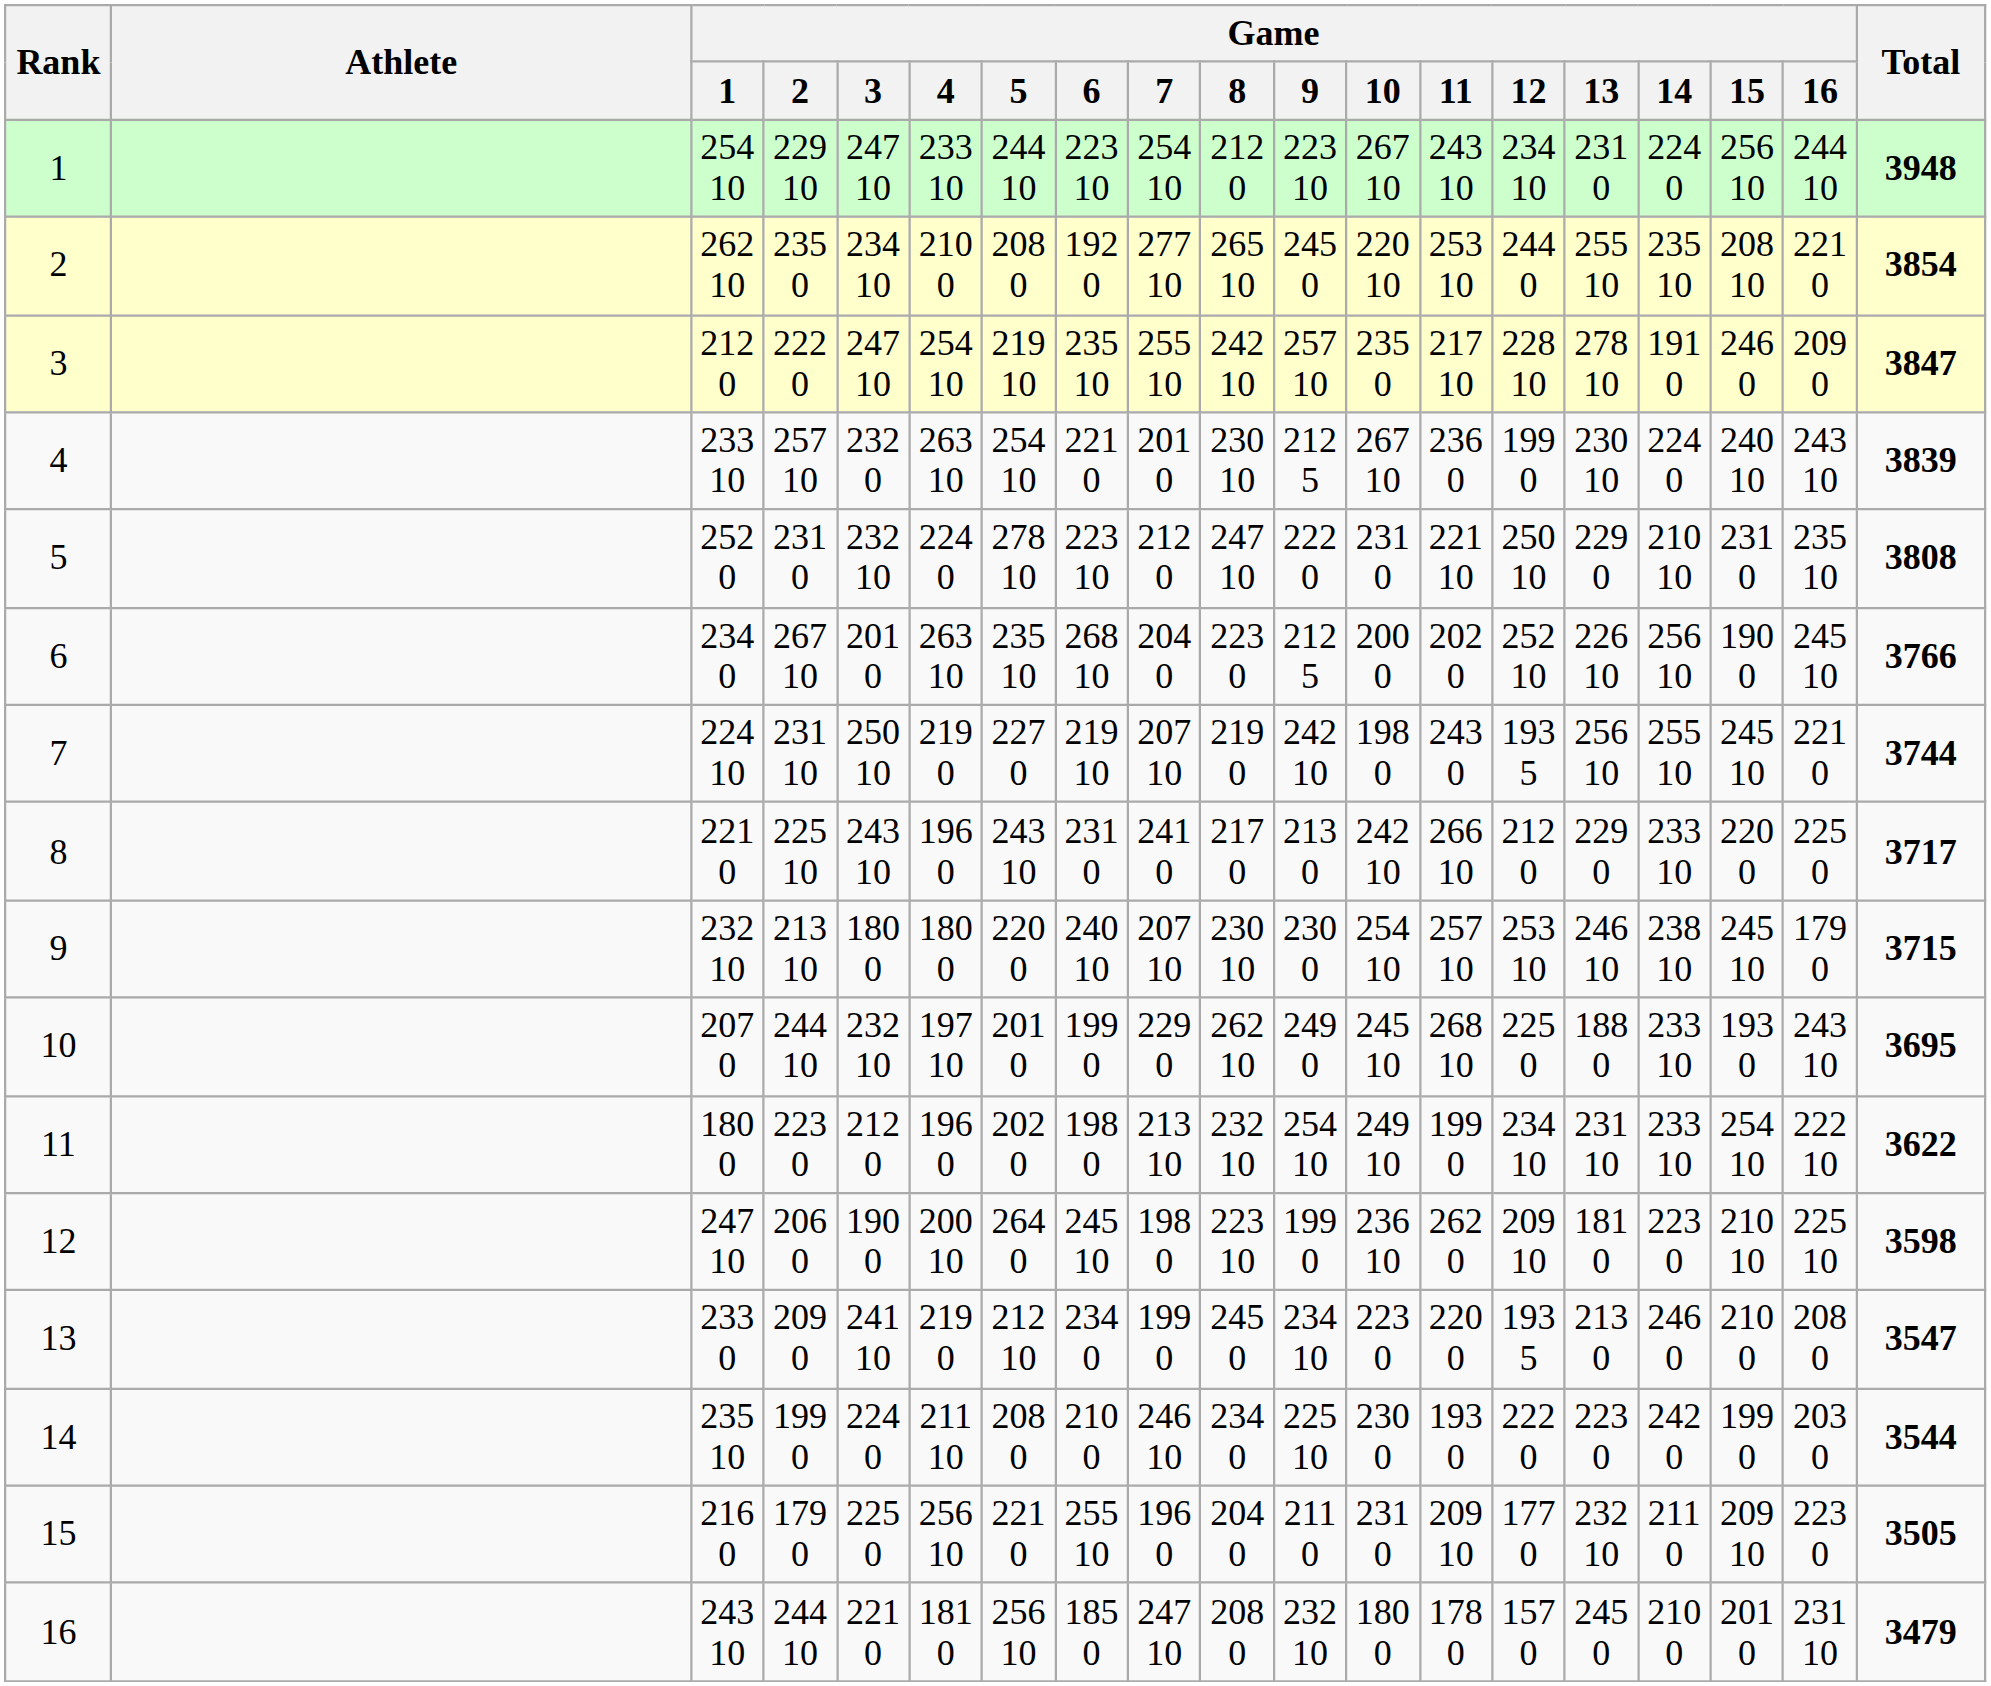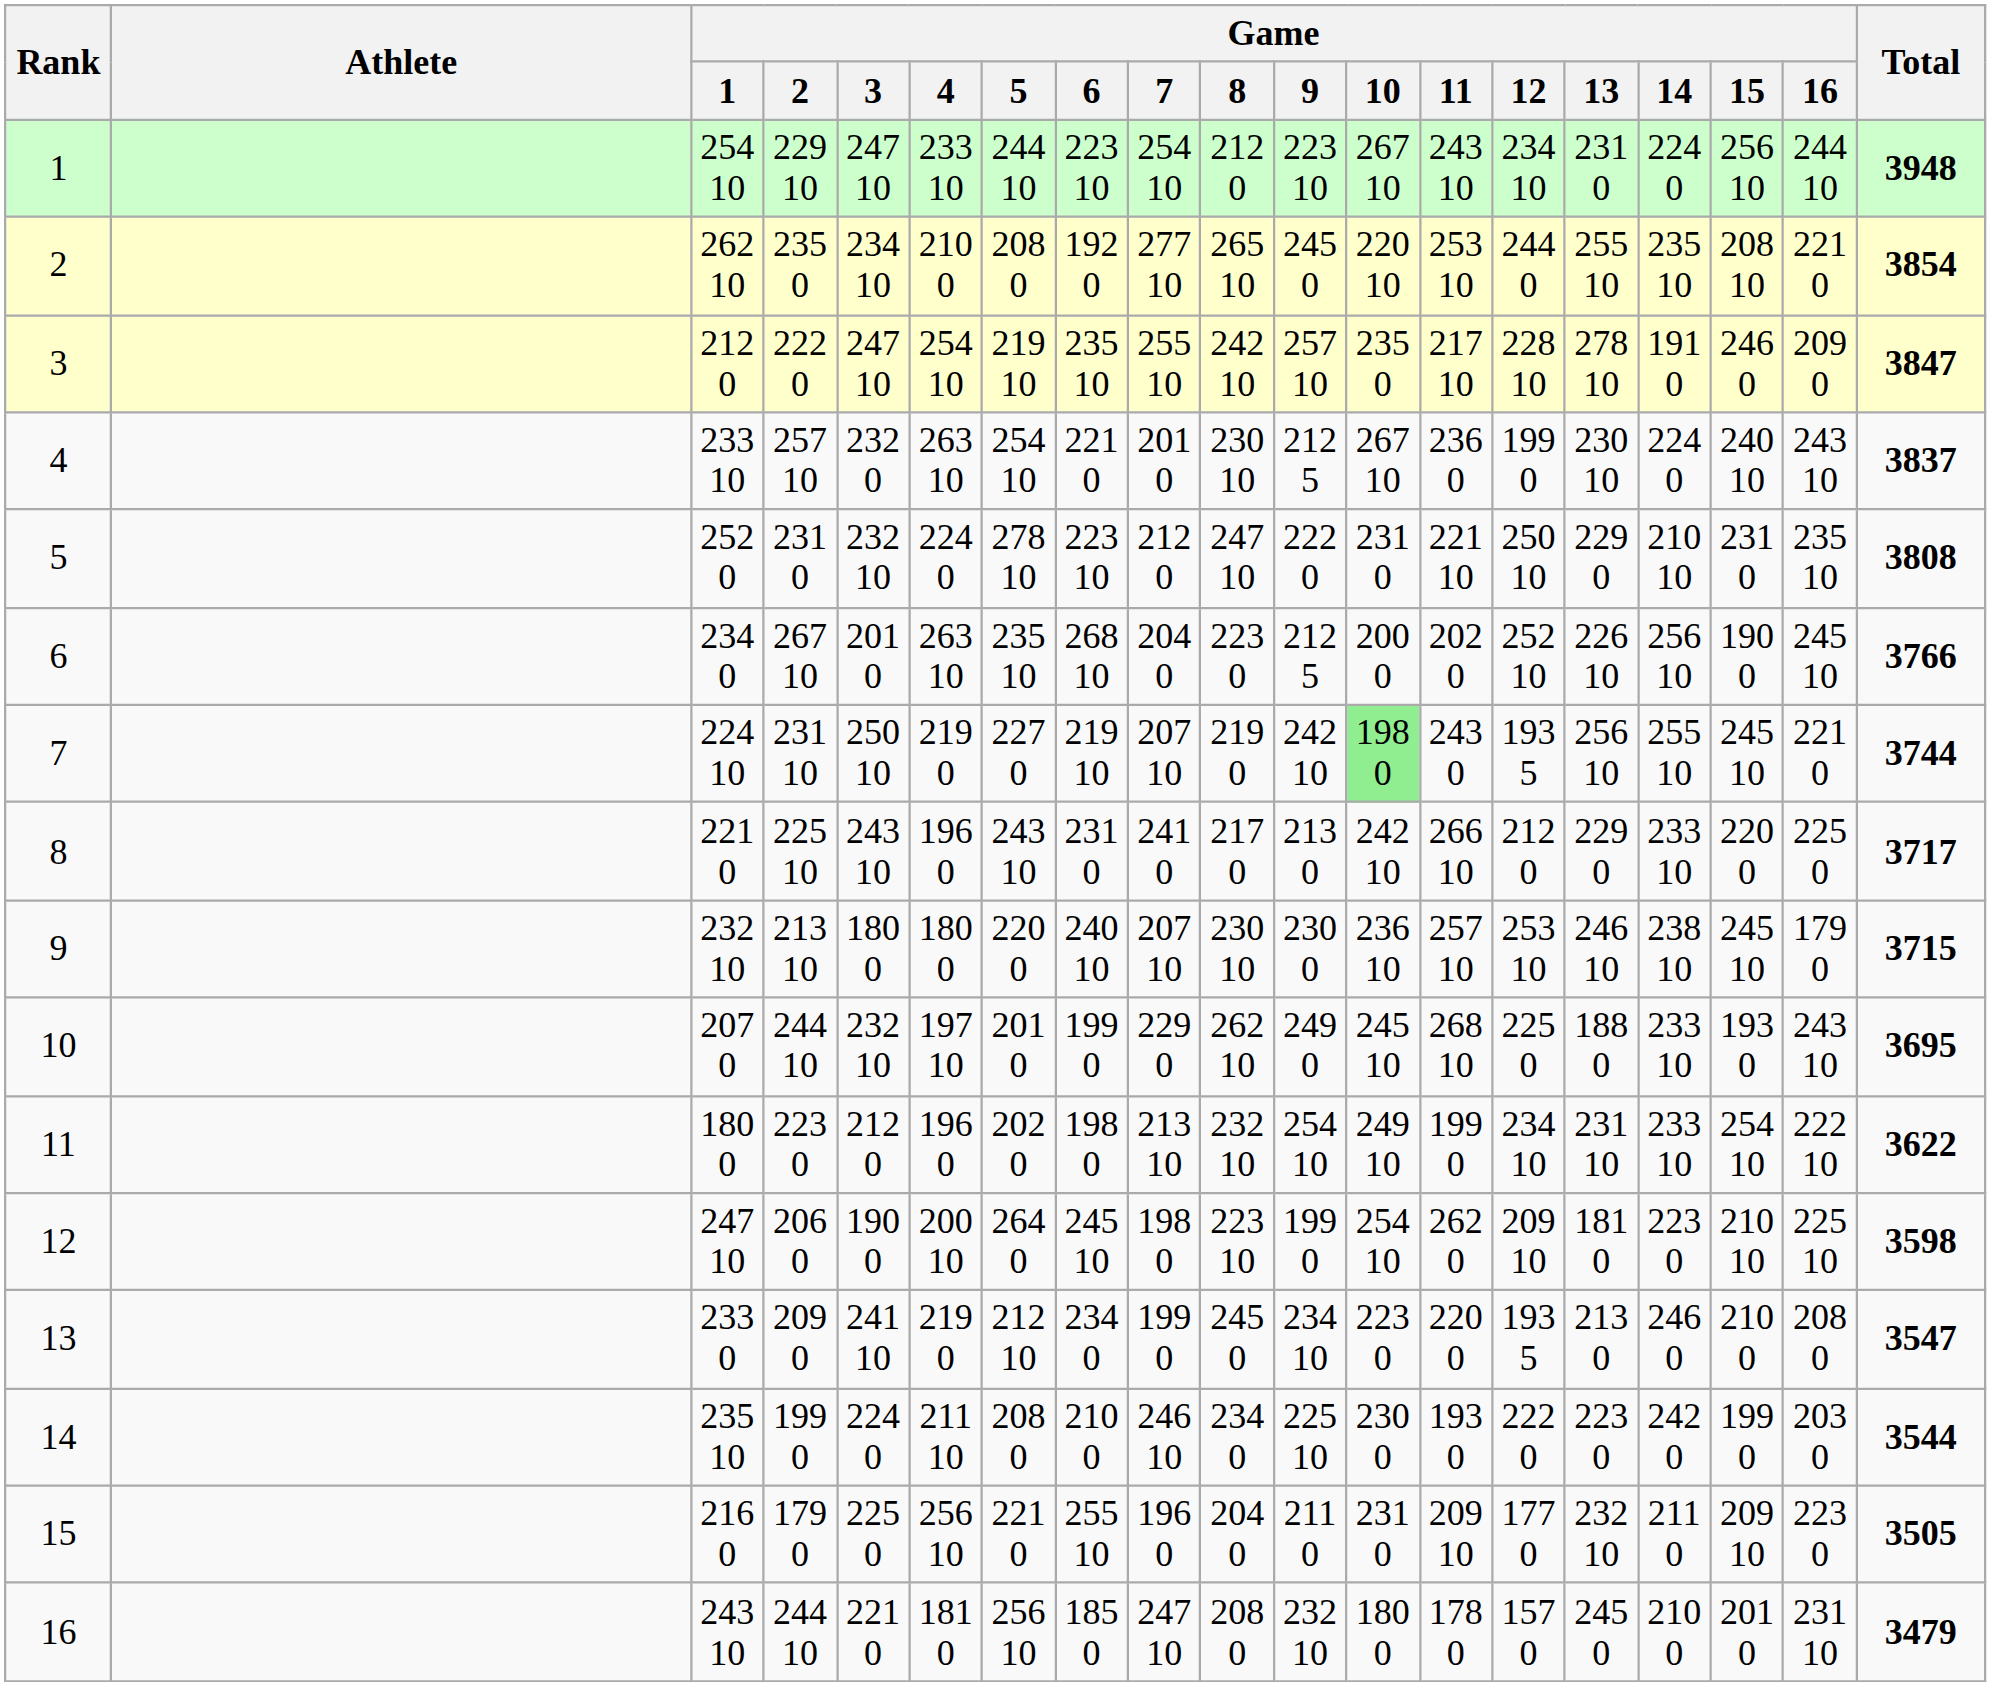(1921, 460) 3839 -> (1921, 460) 3837
(1383, 753) no background -> (1383, 753) lightgreen background
(1383, 948) 254 10 -> (1383, 948) 236 10
(1383, 1241) 236 10 -> (1383, 1241) 254 10
